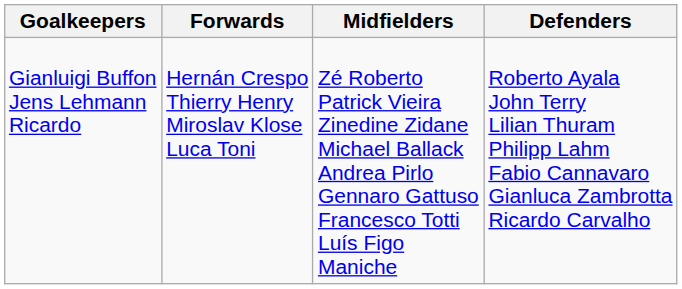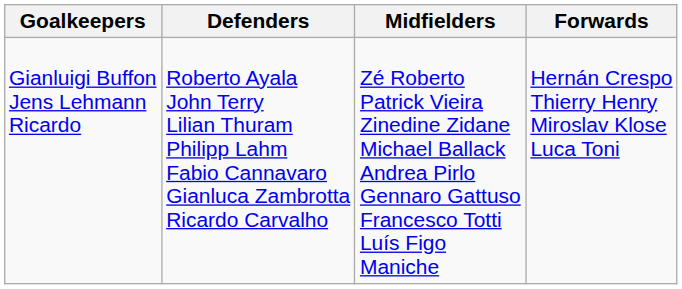columns swapped: (580, 21) <-> (237, 21)
